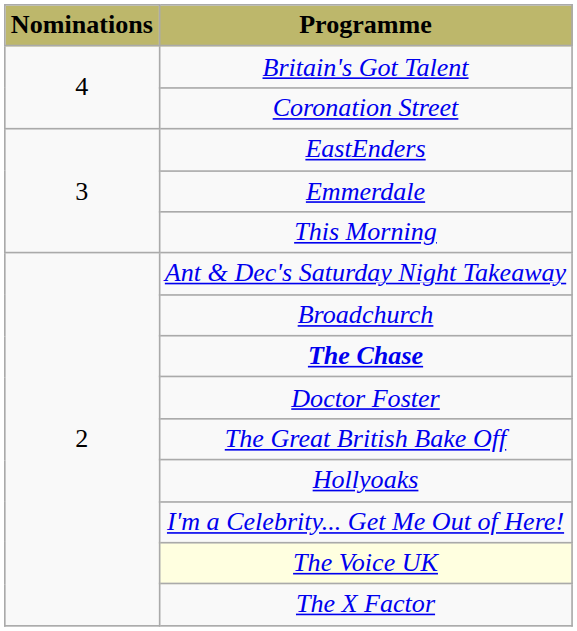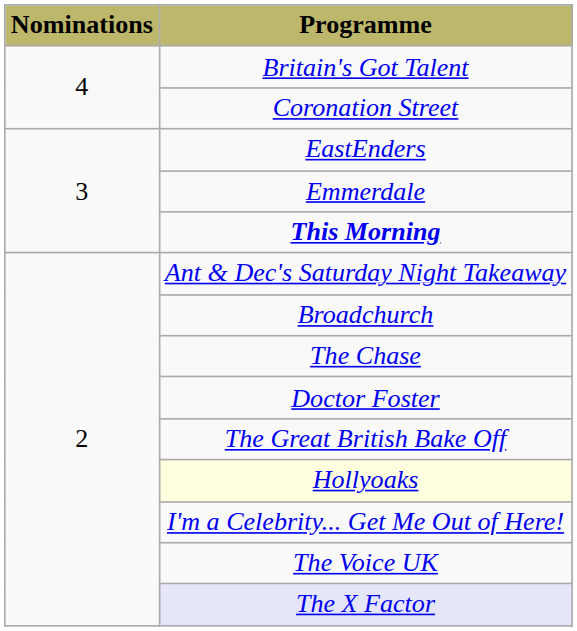(366, 231) normal -> (366, 231) bold
(366, 356) bold -> (366, 356) normal
(366, 480) no background -> (366, 480) lightyellow background
(366, 562) lightyellow background -> (366, 562) no background
(366, 604) no background -> (366, 604) lavender background
